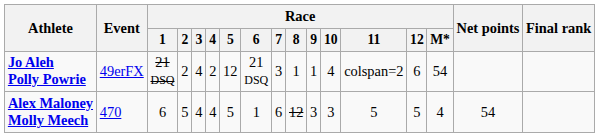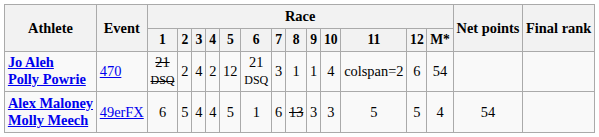(122, 71) 49erFX -> (111, 71) 470
(111, 112) 470 -> (122, 112) 49erFX
(296, 112) 12 -> (296, 112) 13
